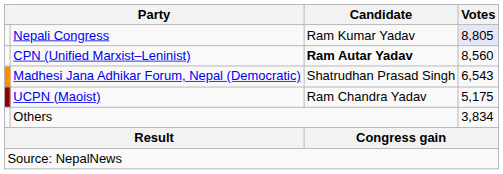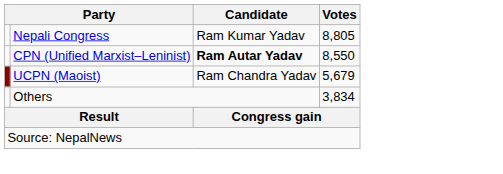(477, 35) lavender background -> (339, 35) no background
(477, 55) 8,560 -> (339, 55) 8,550
- row: (157, 76)
(477, 96) 5,175 -> (339, 76) 5,679
